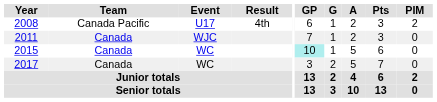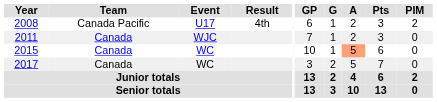(310, 51) paleturquoise background -> (310, 51) no background
(353, 51) no background -> (353, 51) lightsalmon background
